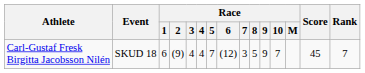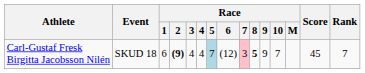(178, 54) normal -> (178, 54) bold
(212, 54) no background -> (212, 54) lightblue background
(245, 54) no background -> (245, 54) pink background
(255, 54) normal -> (255, 54) bold
